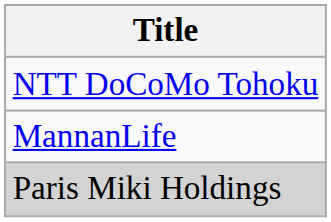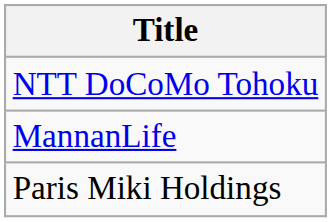(147, 188) lightgrey background -> (147, 188) no background
